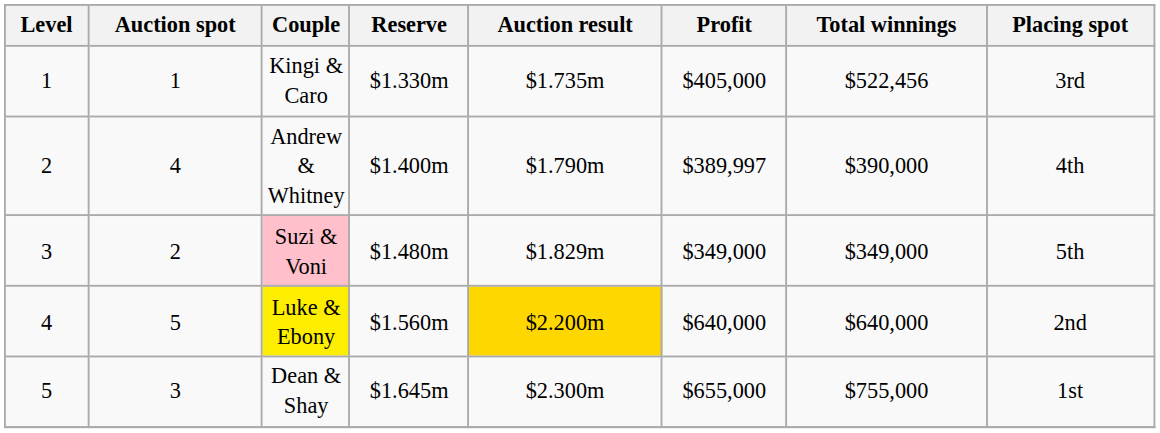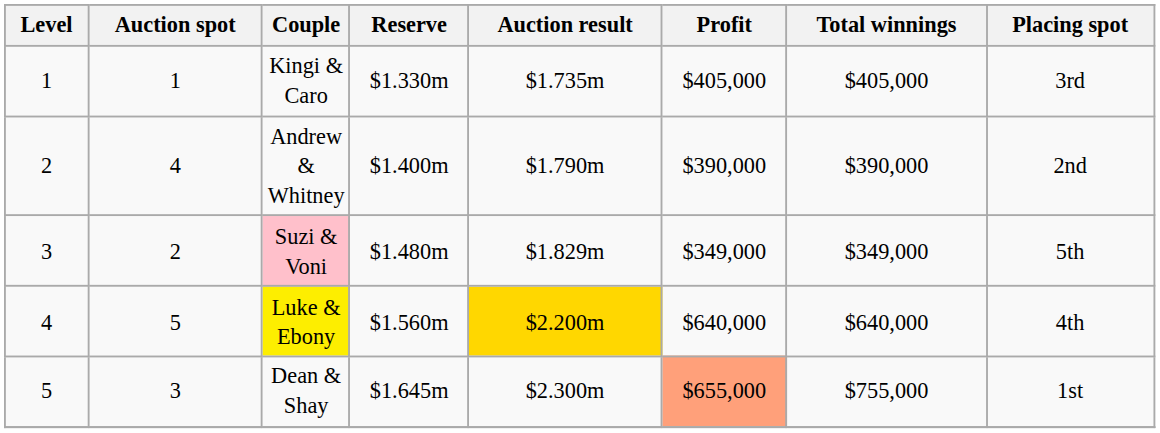(887, 81) $522,456 -> (887, 81) $405,000
(724, 166) $389,997 -> (724, 166) $390,000
(1070, 166) 4th -> (1070, 166) 2nd
(1070, 321) 2nd -> (1070, 321) 4th
(724, 391) no background -> (724, 391) lightsalmon background
